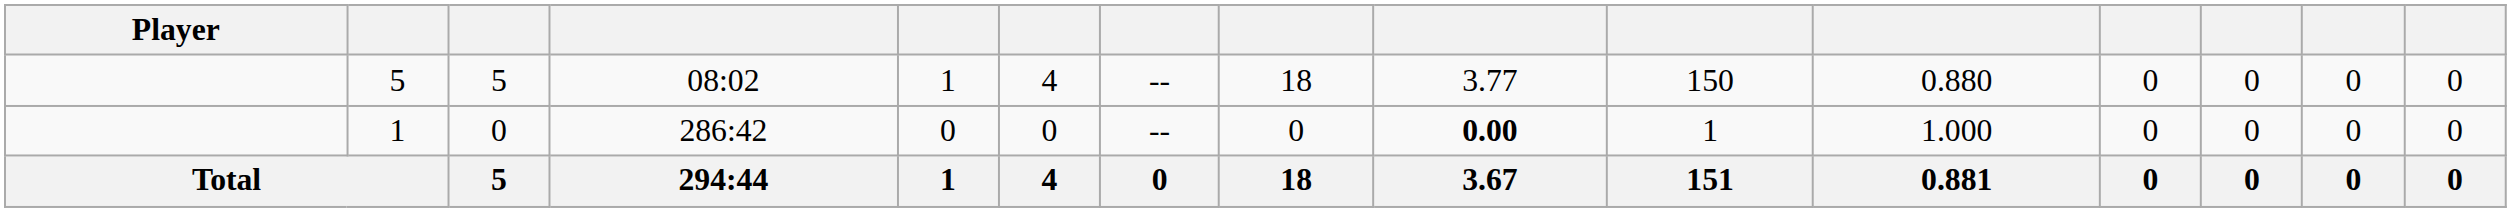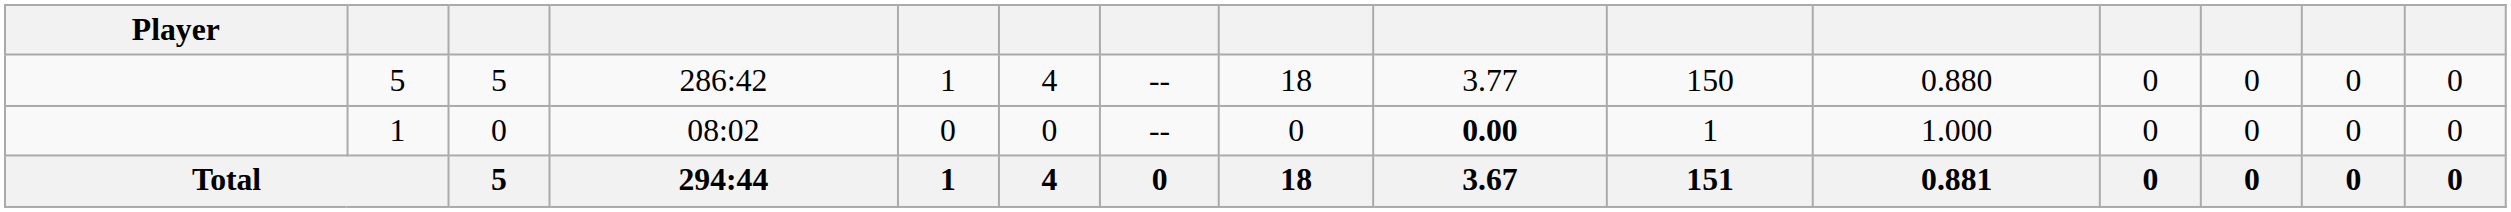(723, 79) 08:02 -> (723, 79) 286:42
(723, 130) 286:42 -> (723, 130) 08:02
